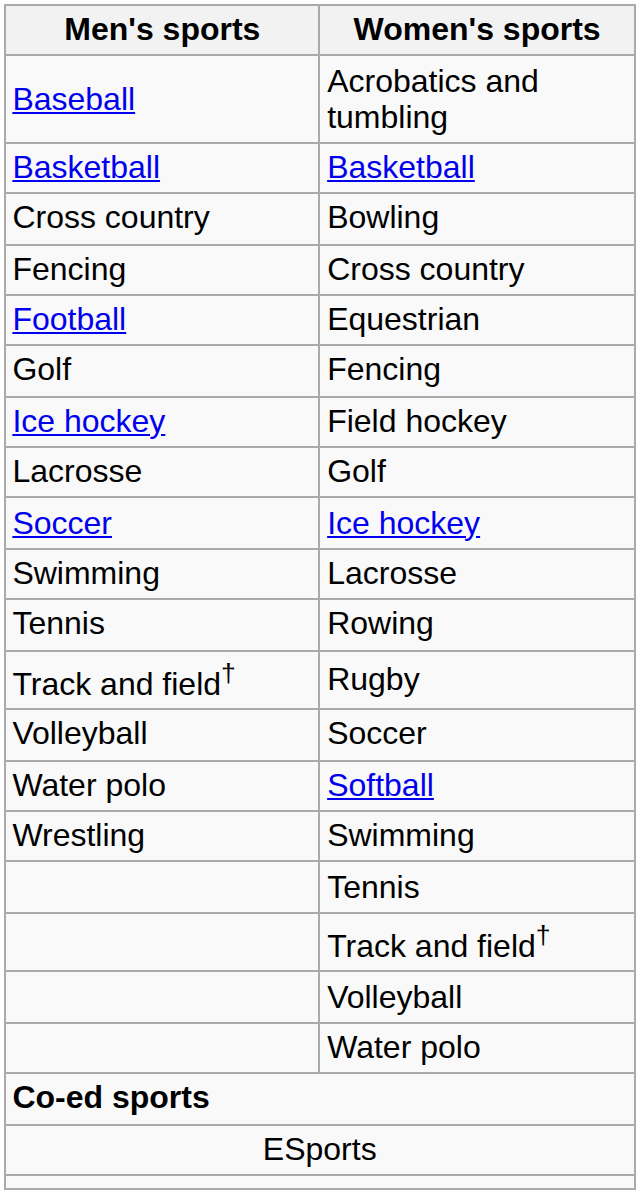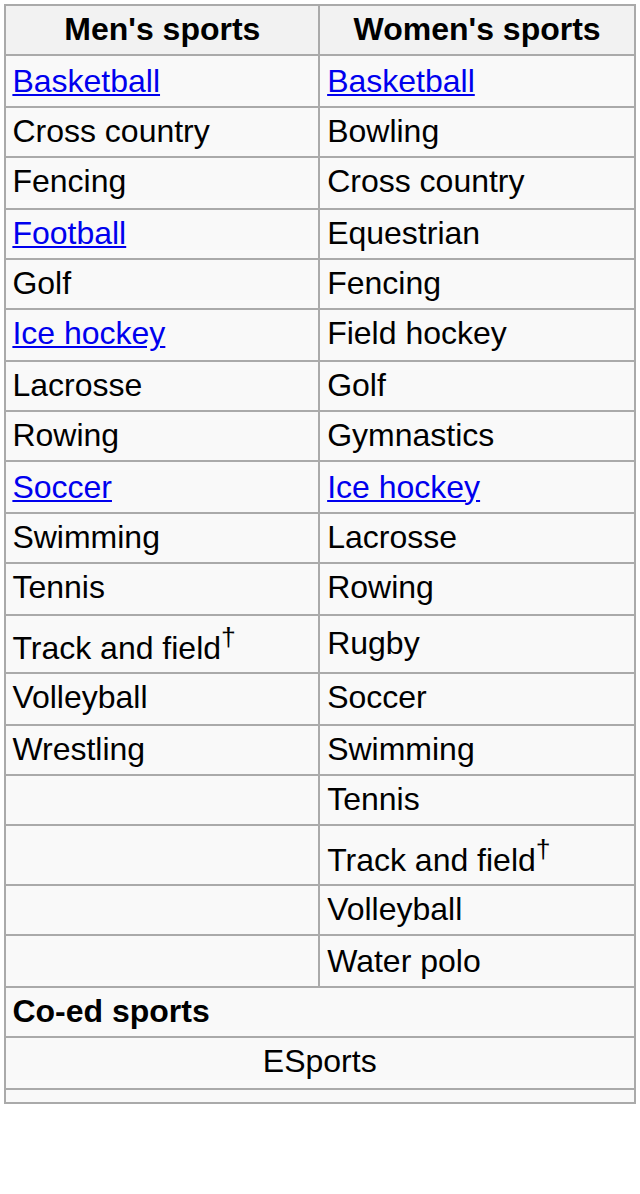- row: (433, 98)
+ row: (411, 435)
- row: (380, 785)
